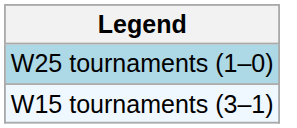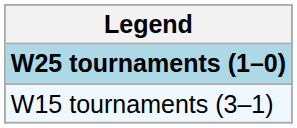(142, 64) normal -> (148, 64) bold
